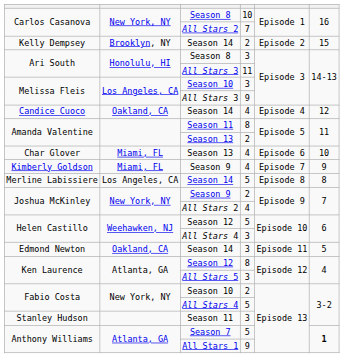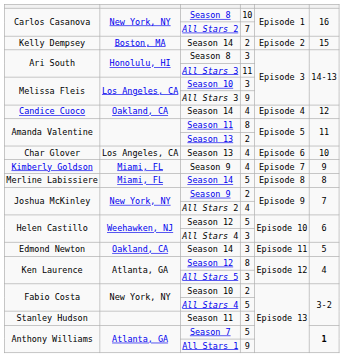(140, 43) Brooklyn, NY -> (140, 43) Boston, MA
(140, 153) Miami, FL -> (140, 153) Los Angeles, CA
(140, 180) Los Angeles, CA -> (140, 180) Miami, FL
